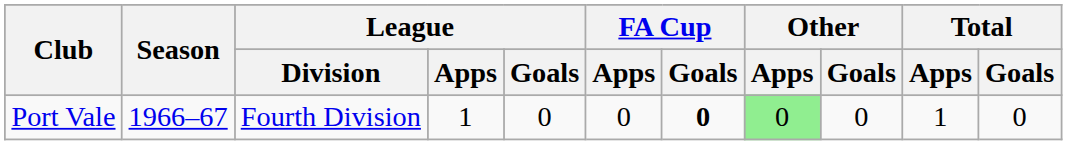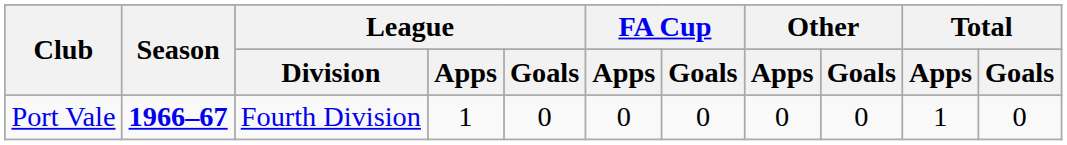(178, 116) normal -> (178, 116) bold
(703, 116) bold -> (703, 116) normal
(782, 116) lightgreen background -> (782, 116) no background
